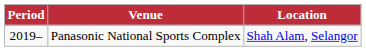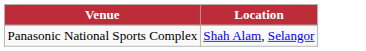- column: (26, 14)
